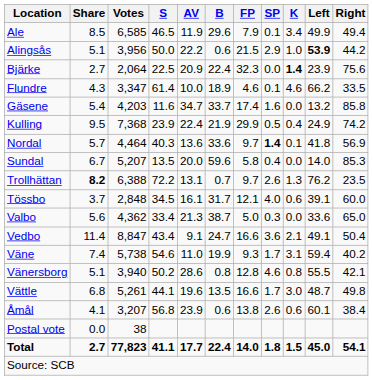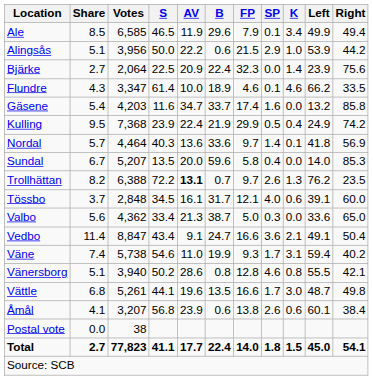(319, 50) bold -> (319, 50) normal
(294, 69) bold -> (294, 69) normal
(272, 143) bold -> (272, 143) normal
(97, 180) bold -> (97, 180) normal
(191, 180) normal -> (191, 180) bold
